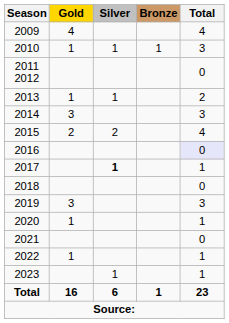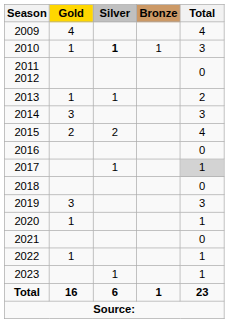(115, 48) normal -> (115, 48) bold
(202, 150) lavender background -> (202, 150) no background
(115, 168) bold -> (115, 168) normal
(202, 168) no background -> (202, 168) lightgrey background
